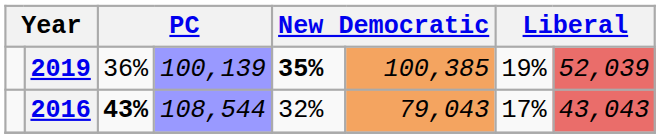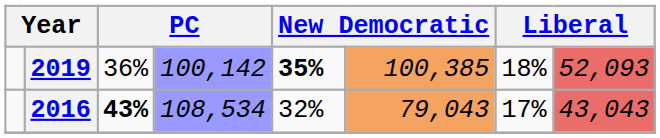(213, 69) 100,139 -> (213, 69) 100,142
(524, 69) 19% -> (524, 69) 18%
(604, 69) 52,039 -> (604, 69) 52,093
(213, 111) 108,544 -> (213, 111) 108,534
